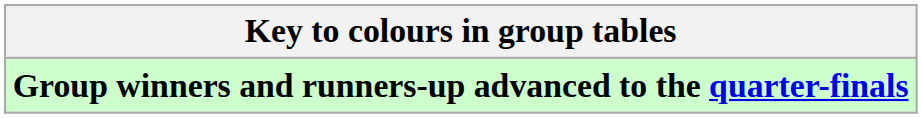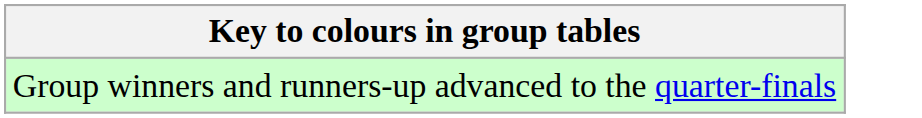(461, 84) bold -> (425, 84) normal
